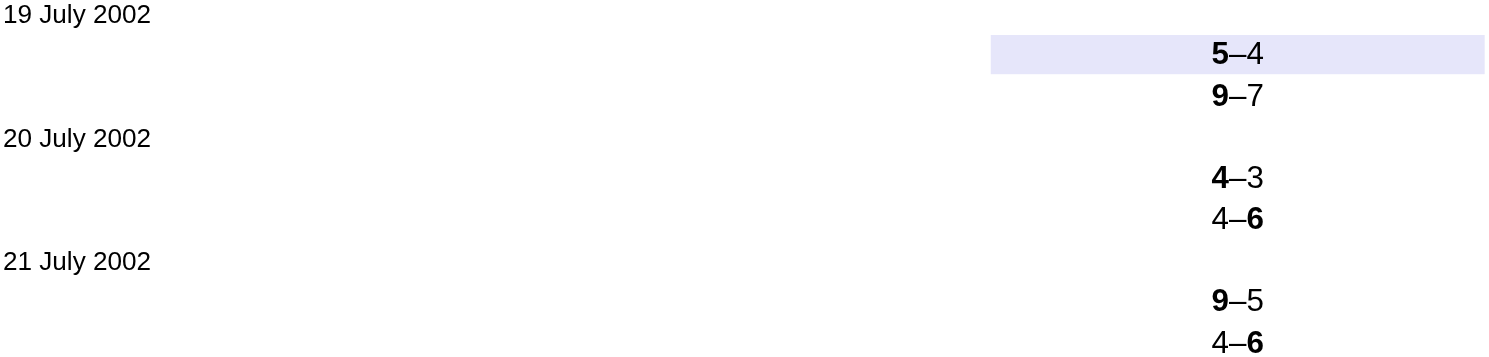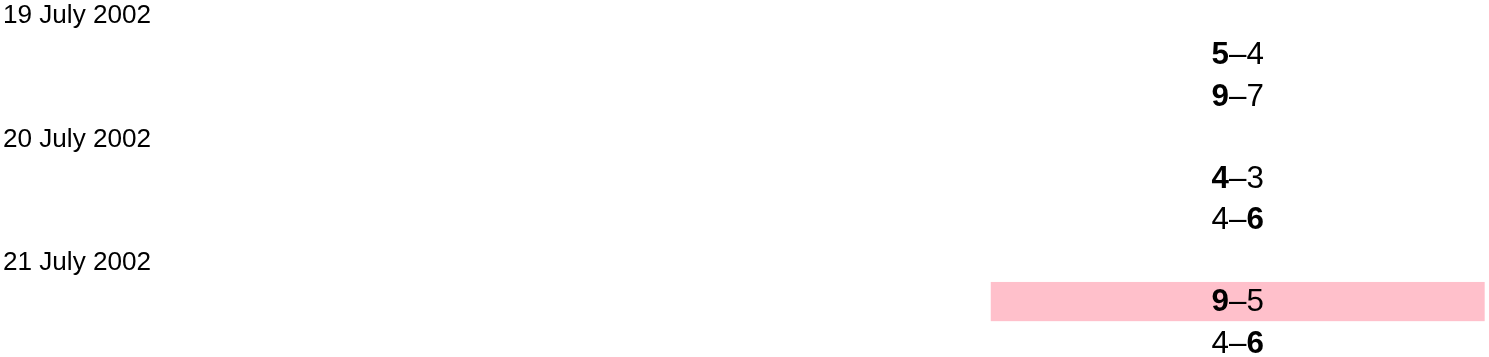(1238, 54) lavender background -> (1238, 54) no background
(1238, 301) no background -> (1238, 301) pink background
